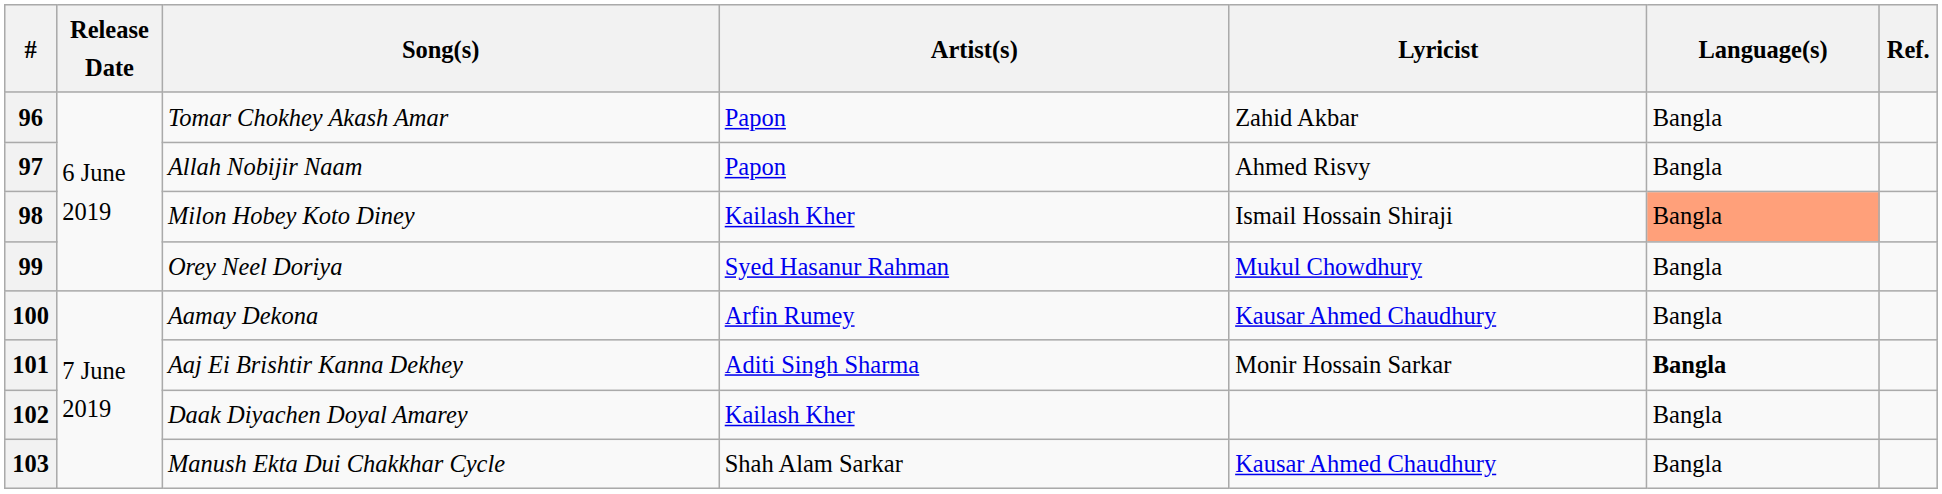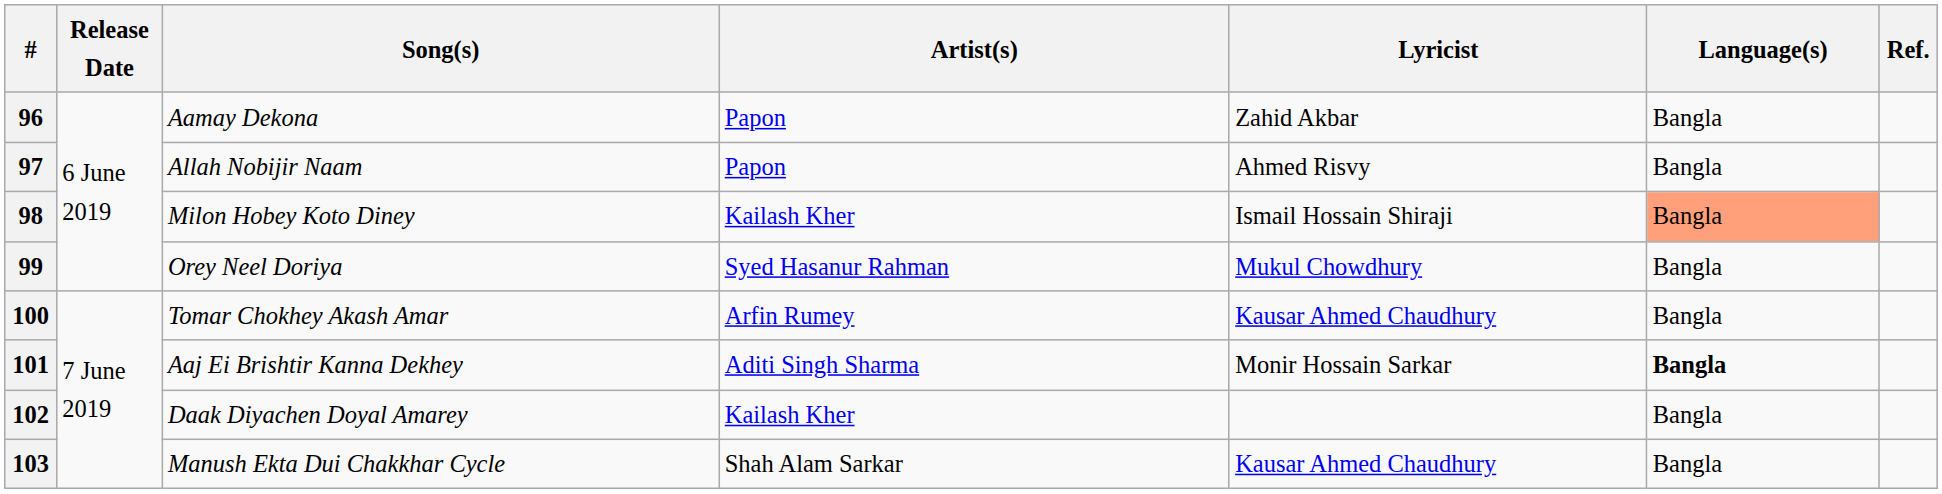(308, 117) Tomar Chokhey Akash Amar -> (243, 117) Aamay Dekona
(243, 315) Aamay Dekona -> (308, 315) Tomar Chokhey Akash Amar
